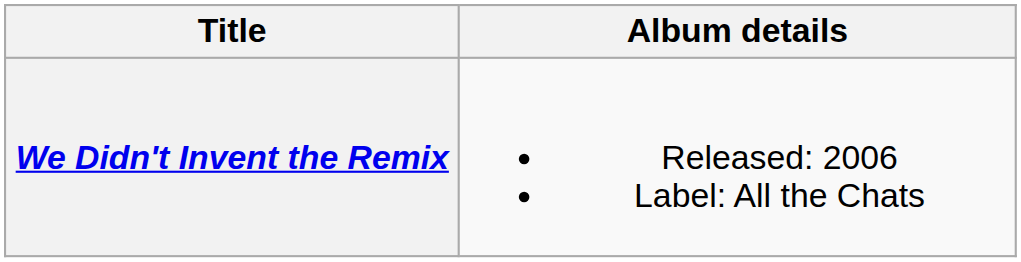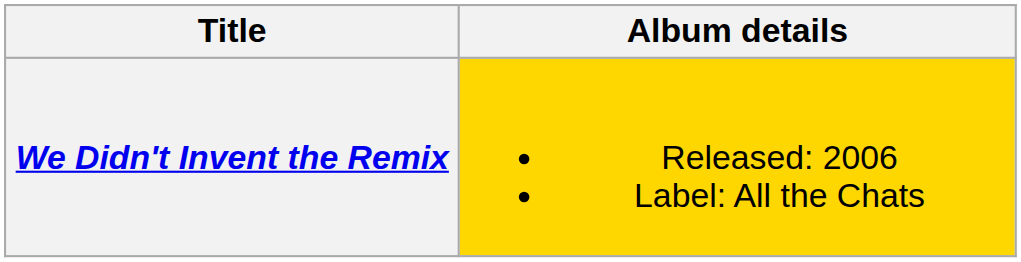(737, 176) no background -> (737, 176) gold background
